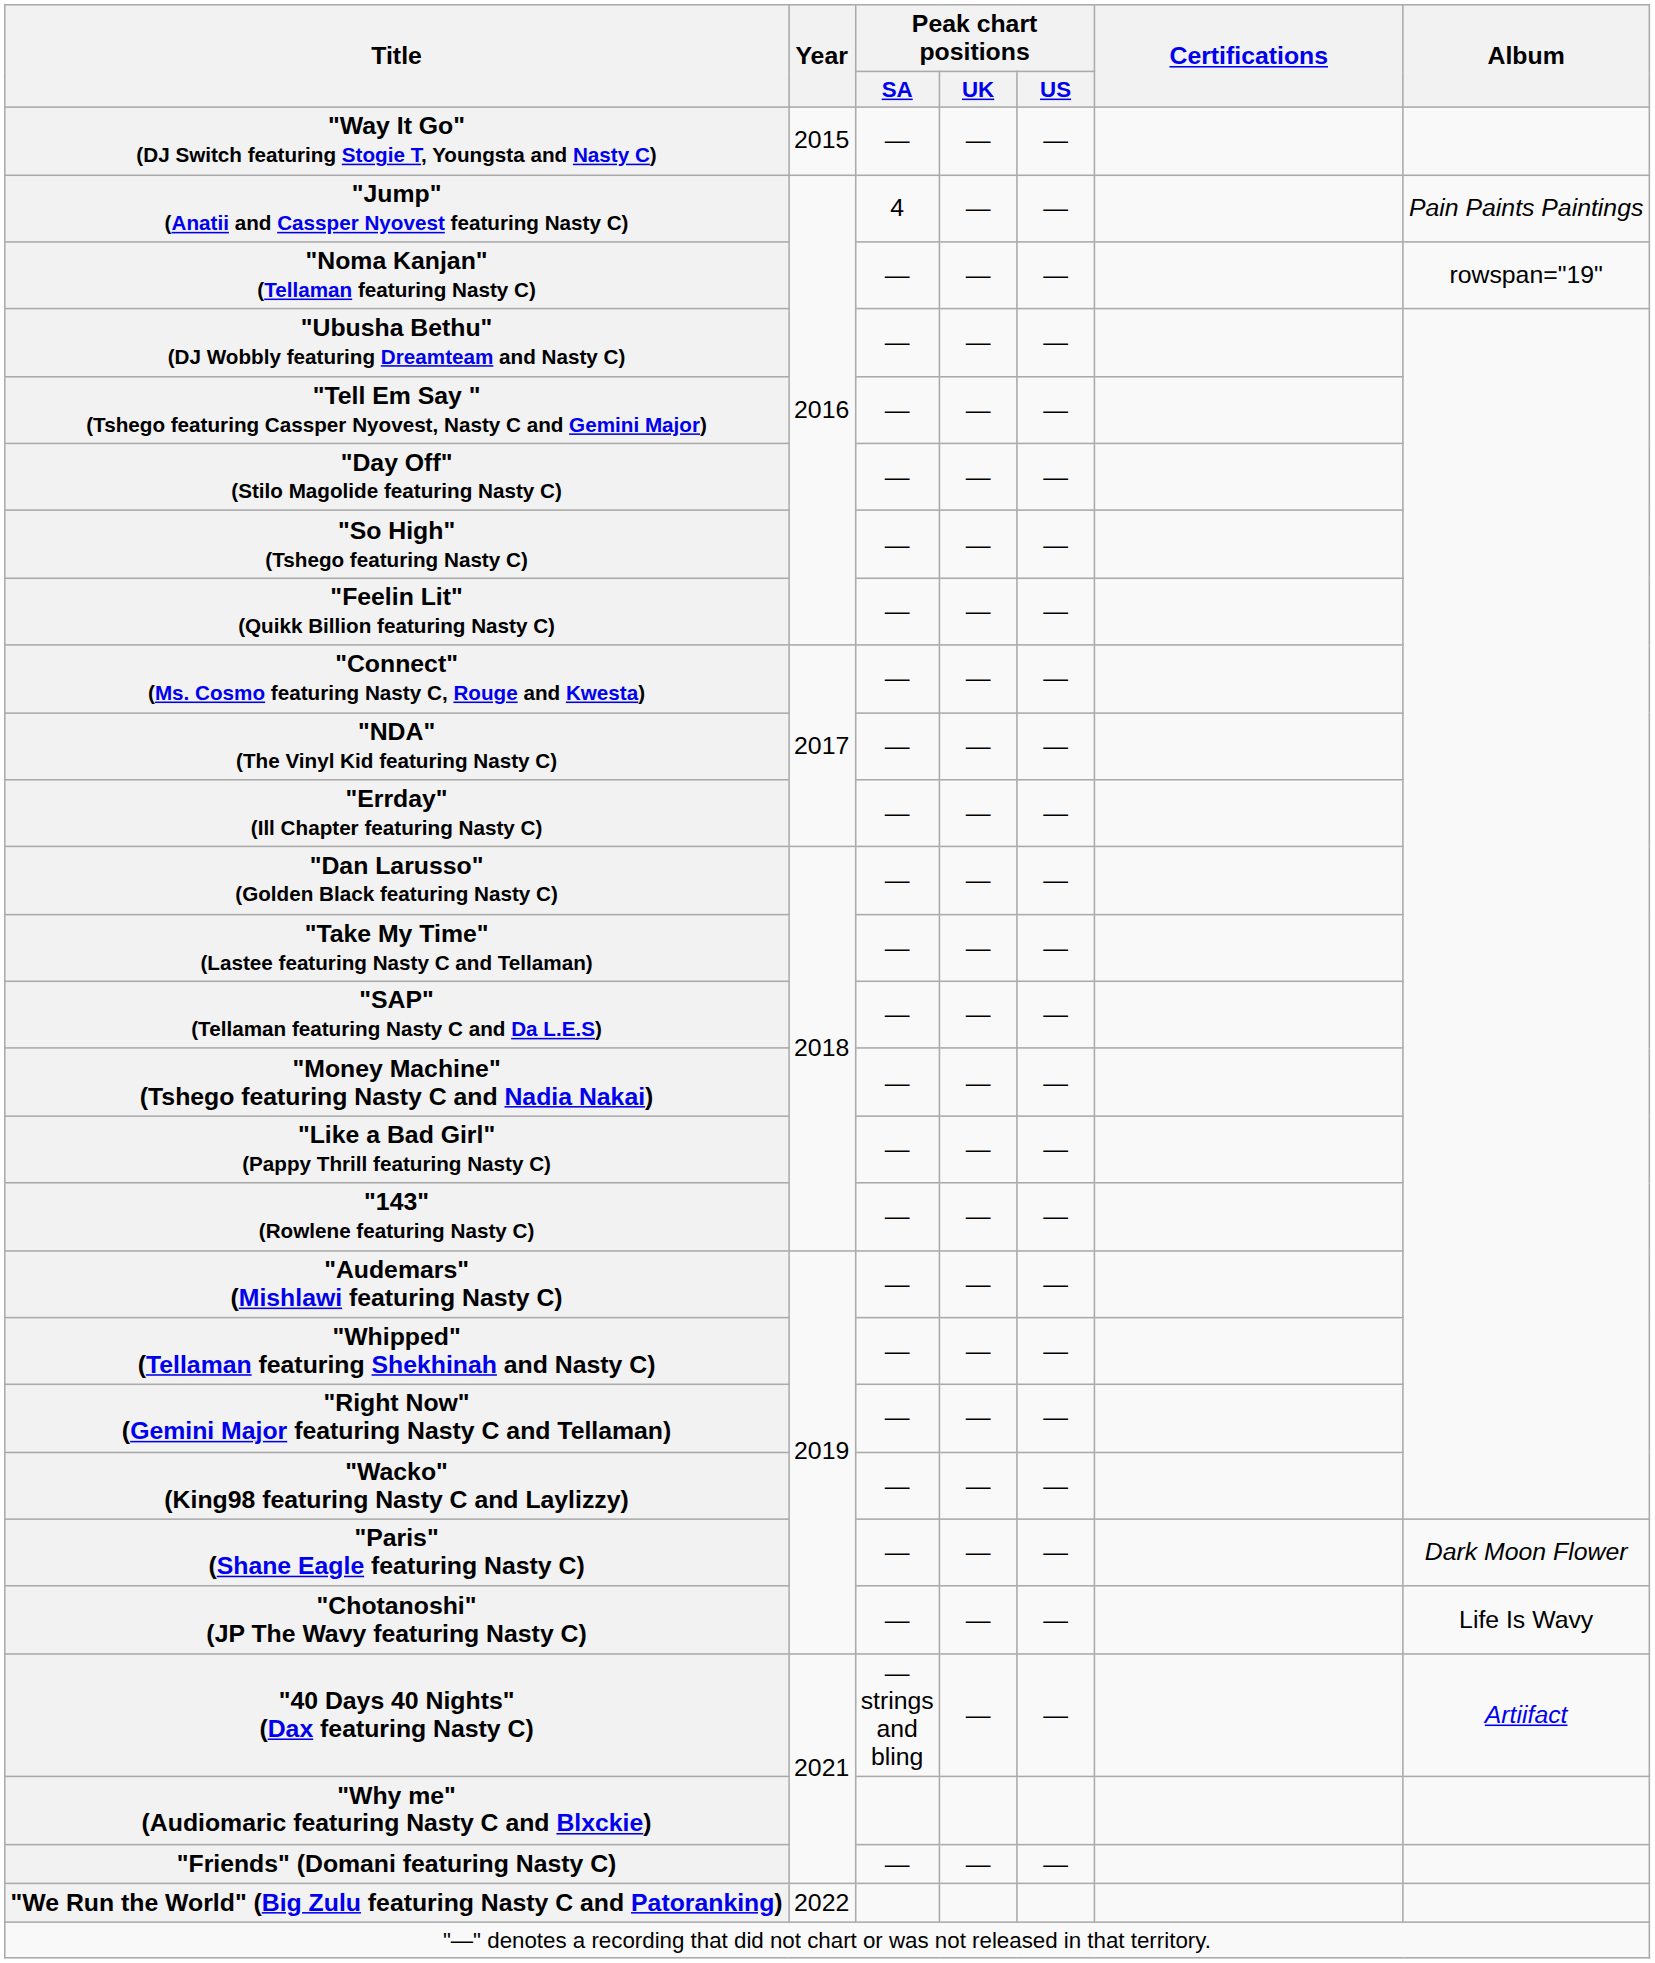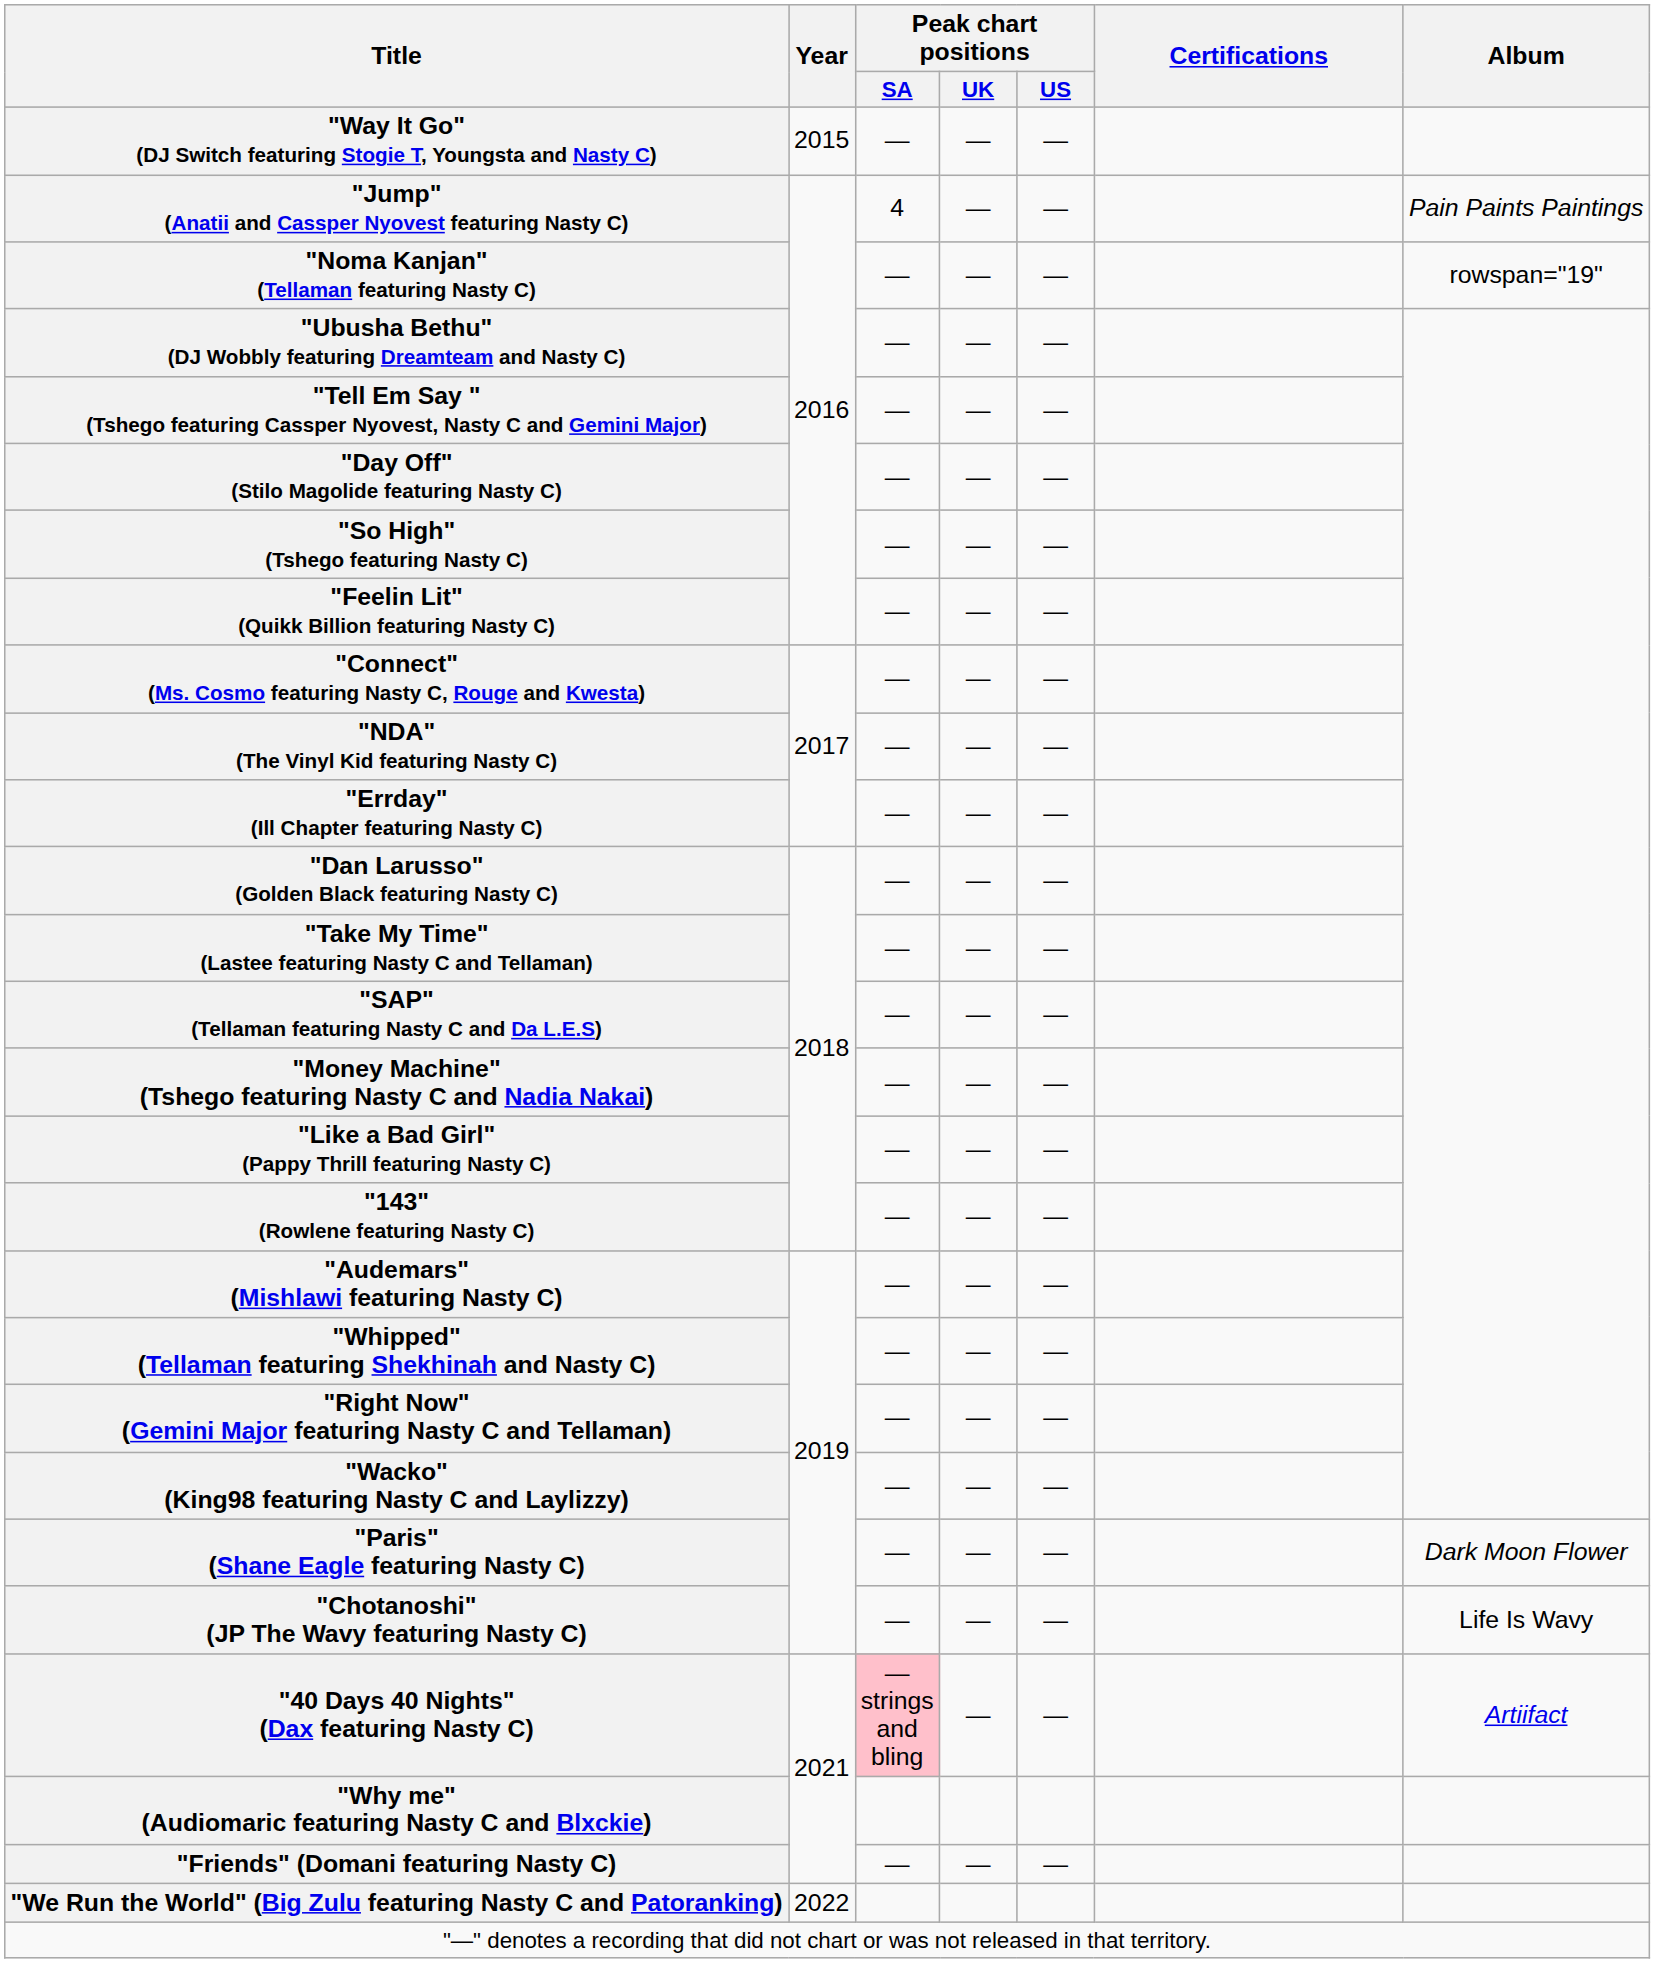(897, 1714) no background -> (897, 1714) pink background
